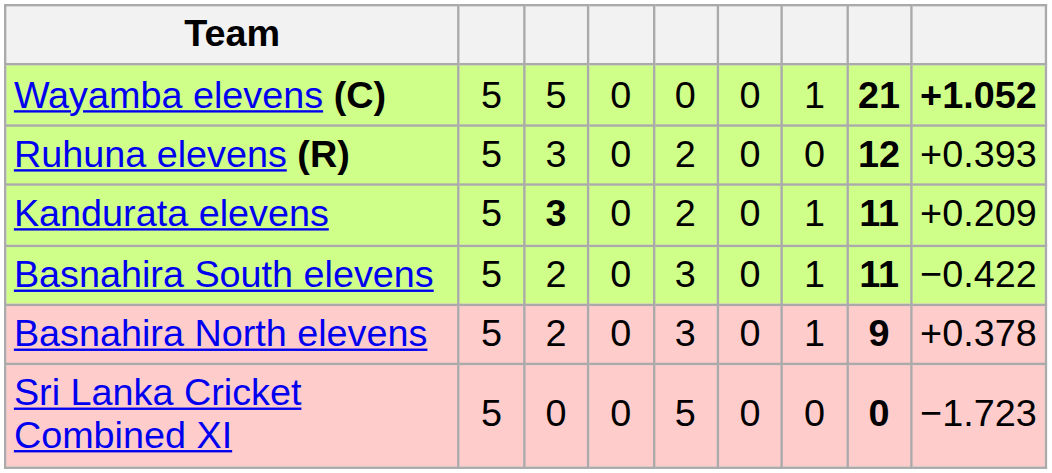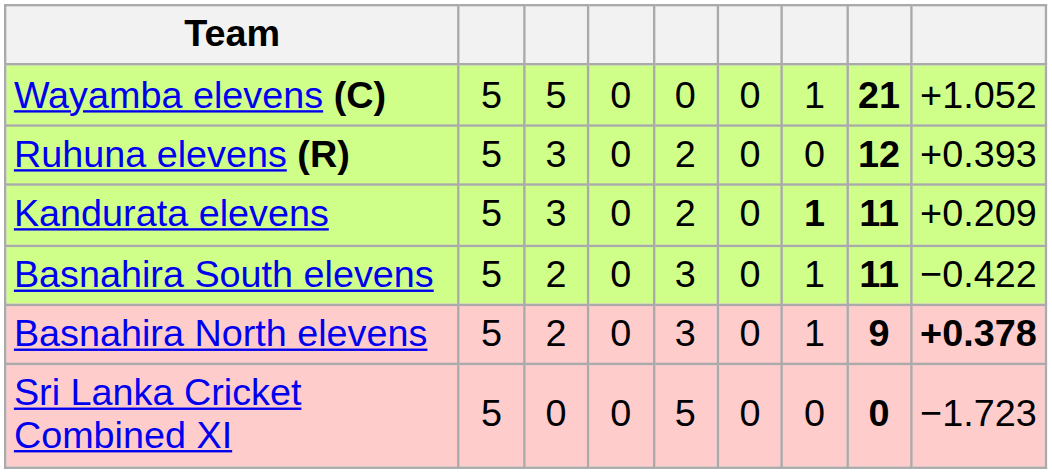(978, 94) bold -> (978, 94) normal
(556, 214) bold -> (556, 214) normal
(815, 214) normal -> (815, 214) bold
(978, 333) normal -> (978, 333) bold
